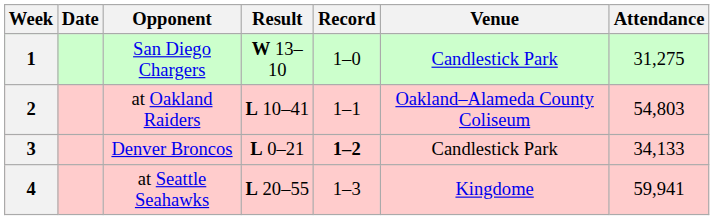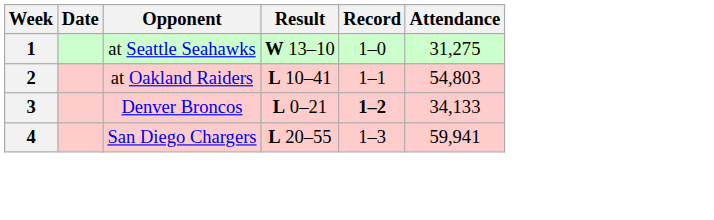- column: (495, 19)
(172, 59) San Diego Chargers -> (182, 48) at Seattle Seahawks
(172, 189) at Seattle Seahawks -> (182, 136) San Diego Chargers
